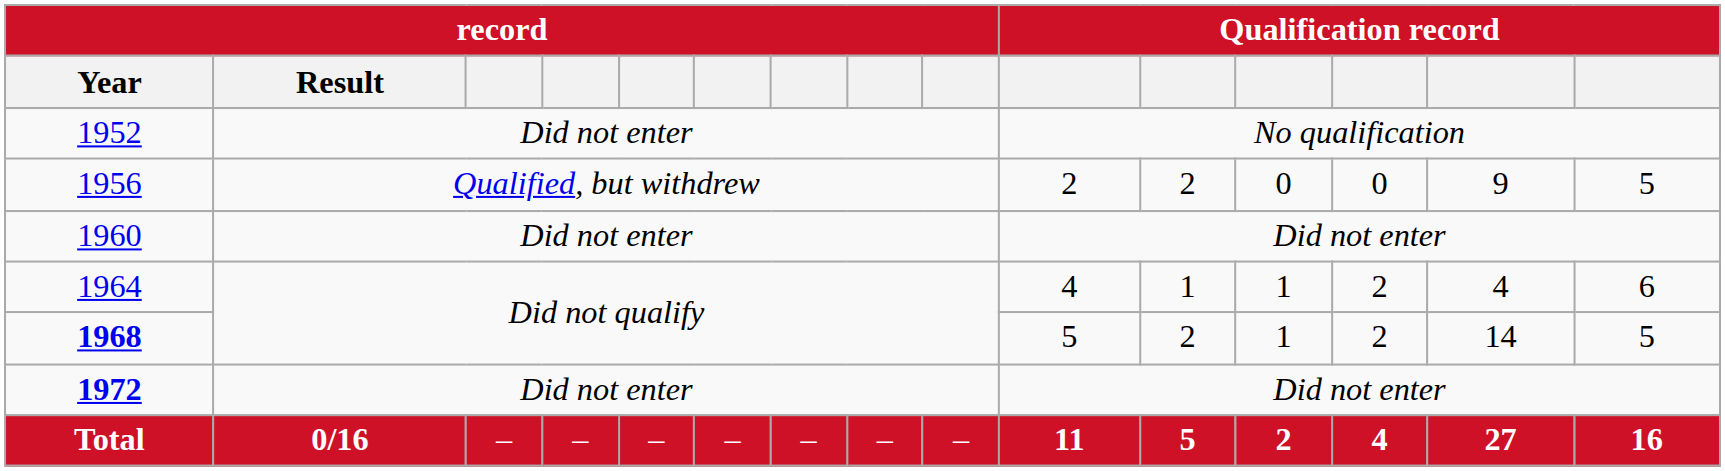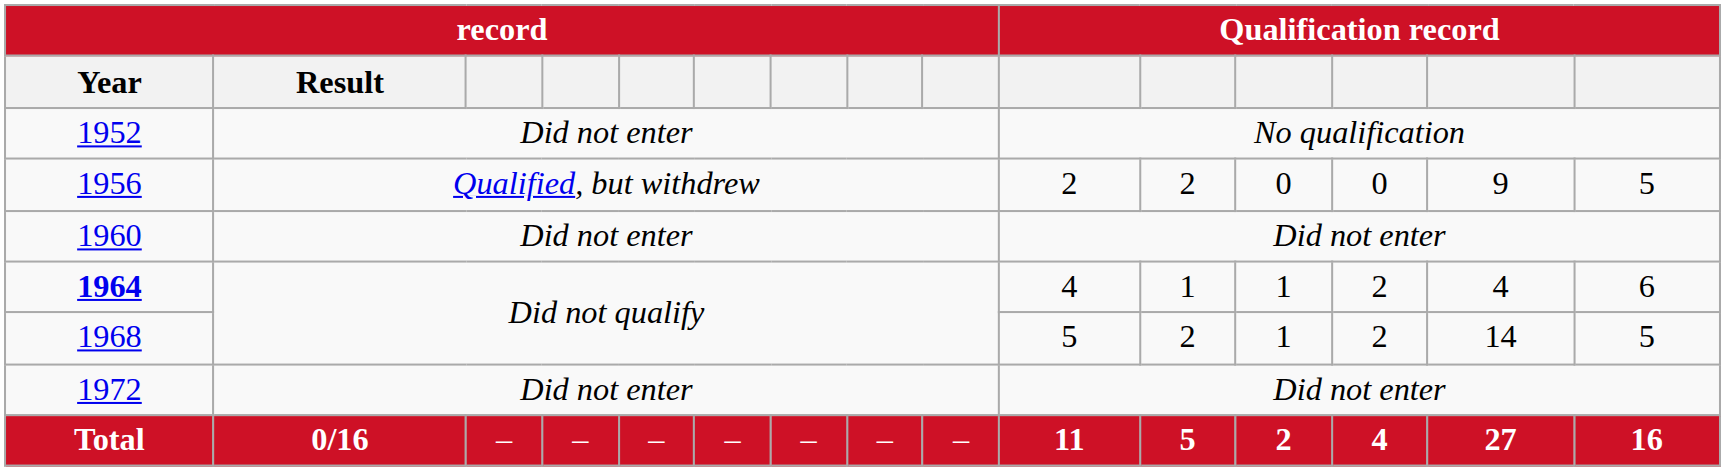(109, 286) normal -> (109, 286) bold
(109, 337) bold -> (109, 337) normal
(109, 388) bold -> (109, 388) normal
